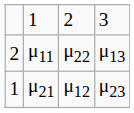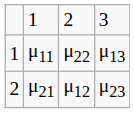(14, 53) 2 -> (14, 53) 1
(14, 88) 1 -> (14, 88) 2
